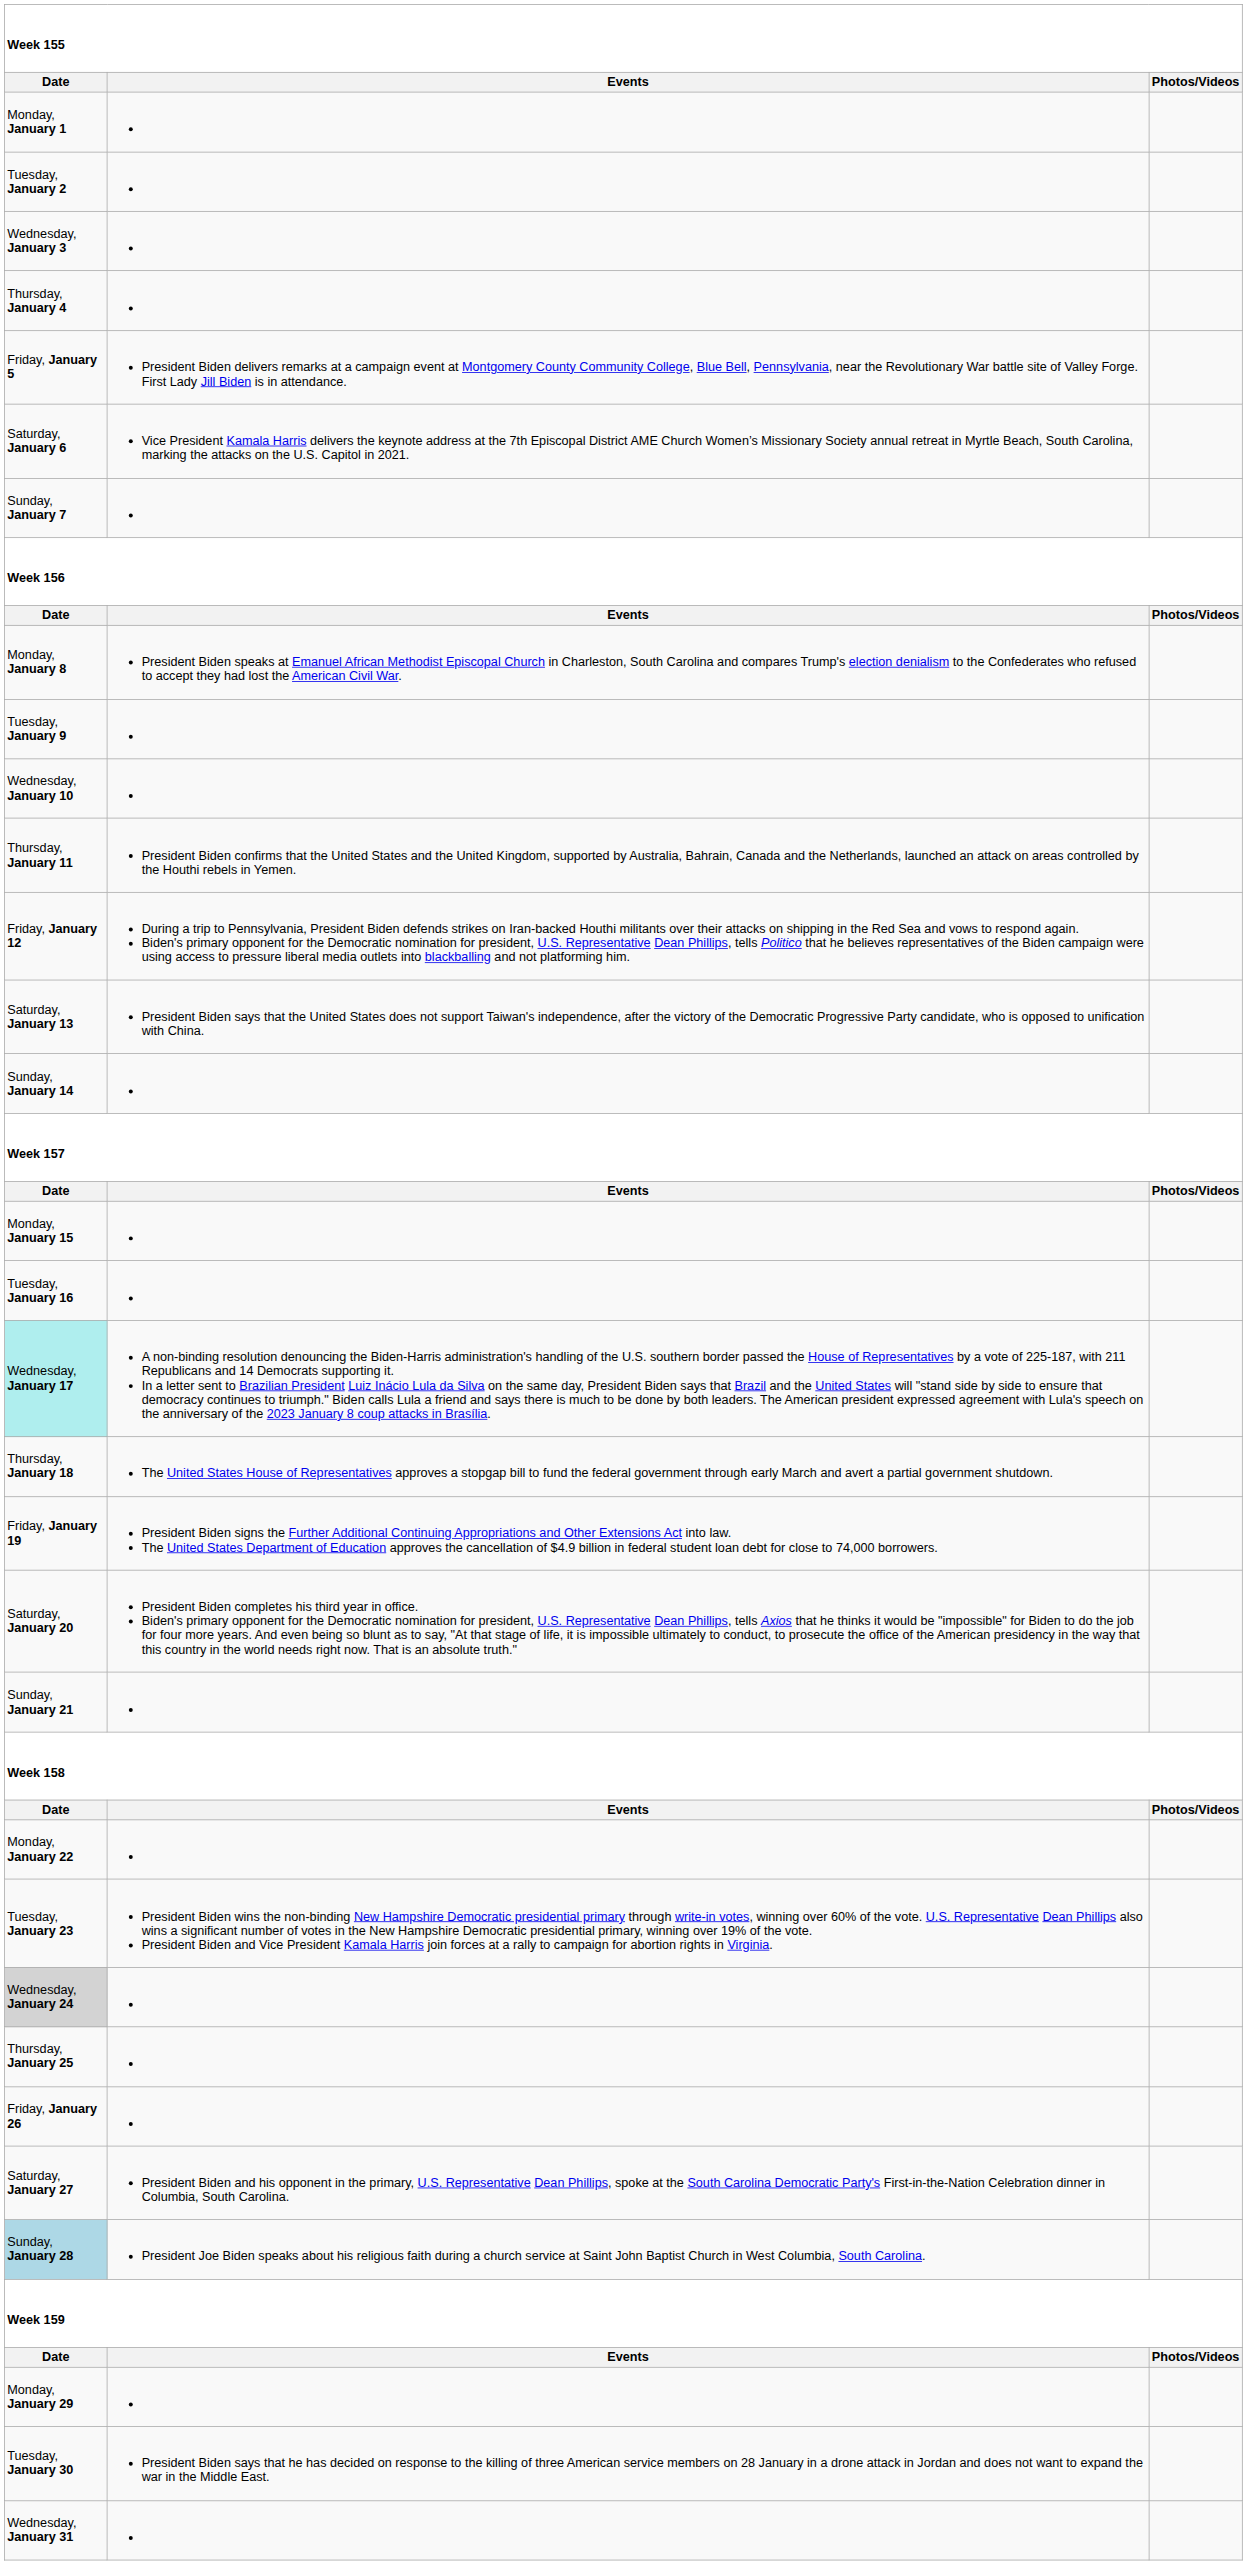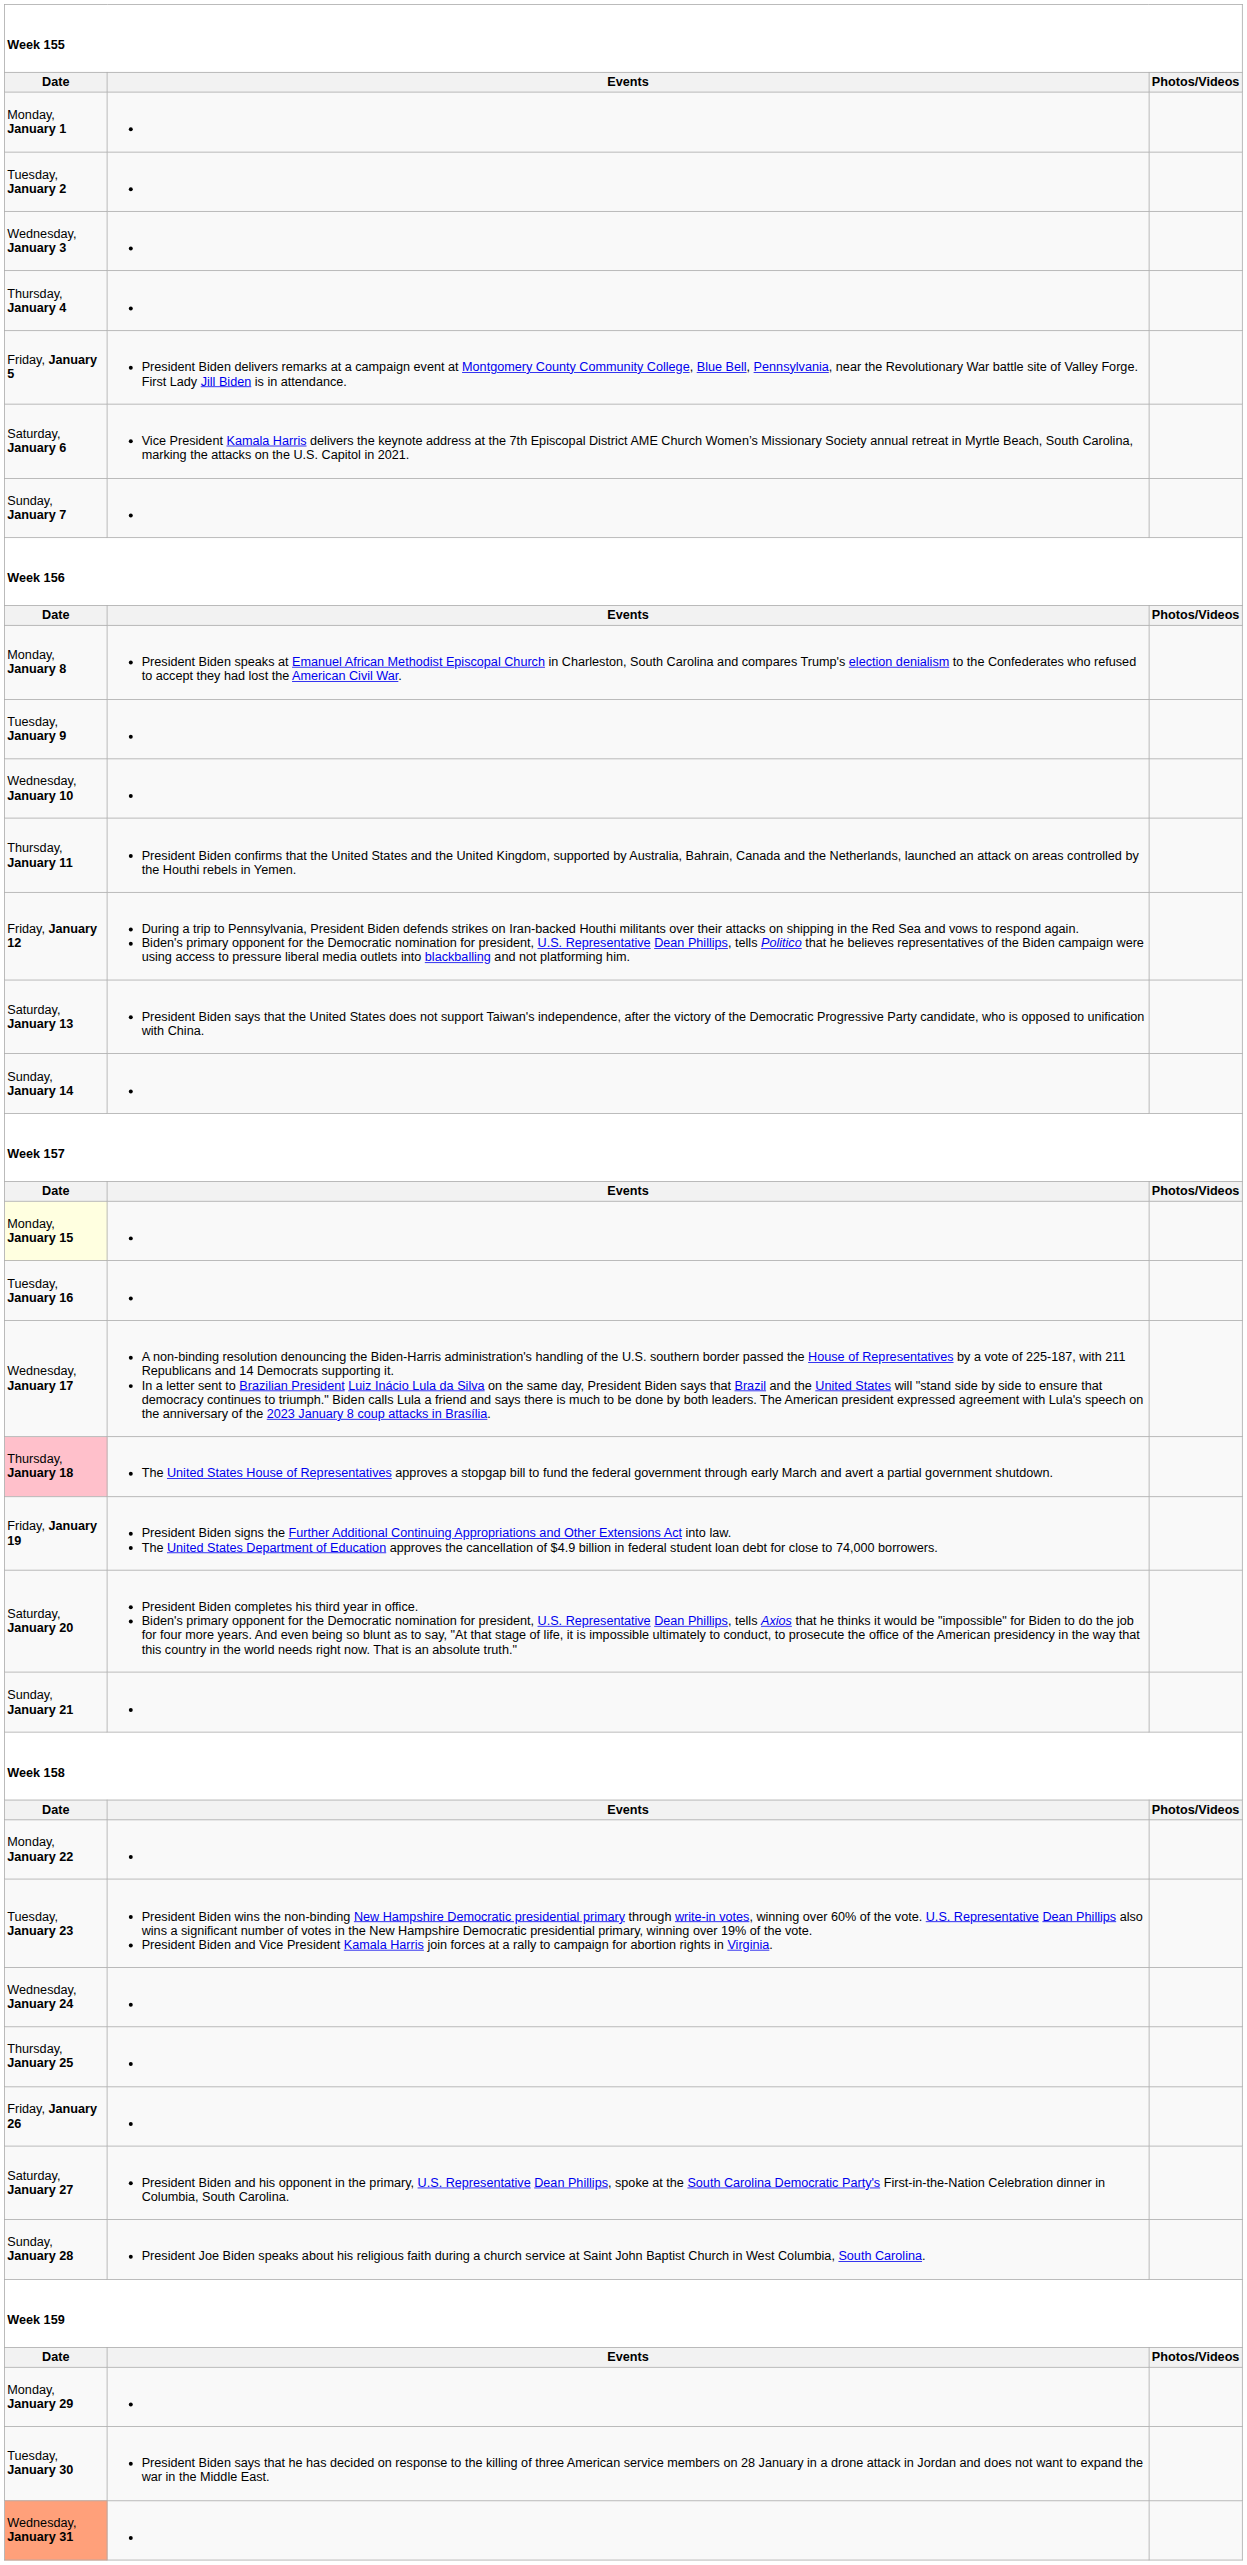(40, 1231) no background -> (40, 1231) lightyellow background
(42, 1378) paleturquoise background -> (42, 1378) no background
(40, 1466) no background -> (40, 1466) pink background
(42, 1997) lightgrey background -> (42, 1997) no background
(40, 2249) lightblue background -> (40, 2249) no background
(42, 2530) no background -> (42, 2530) lightsalmon background
